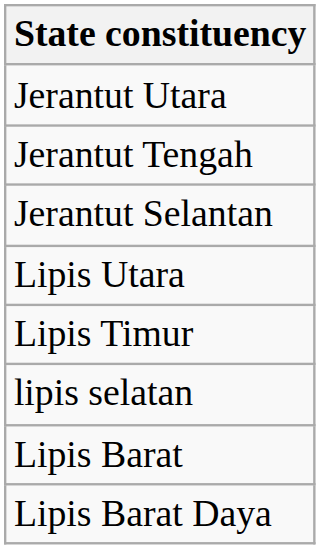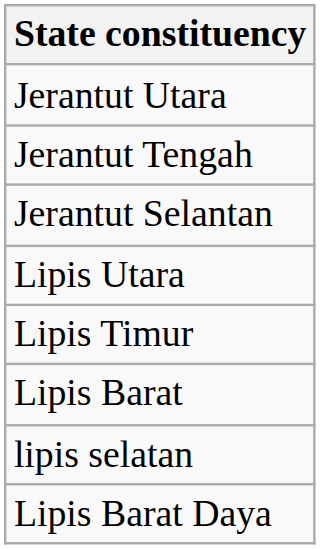(104, 393) lipis selatan -> (98, 393) Lipis Barat
(98, 453) Lipis Barat -> (104, 453) lipis selatan
